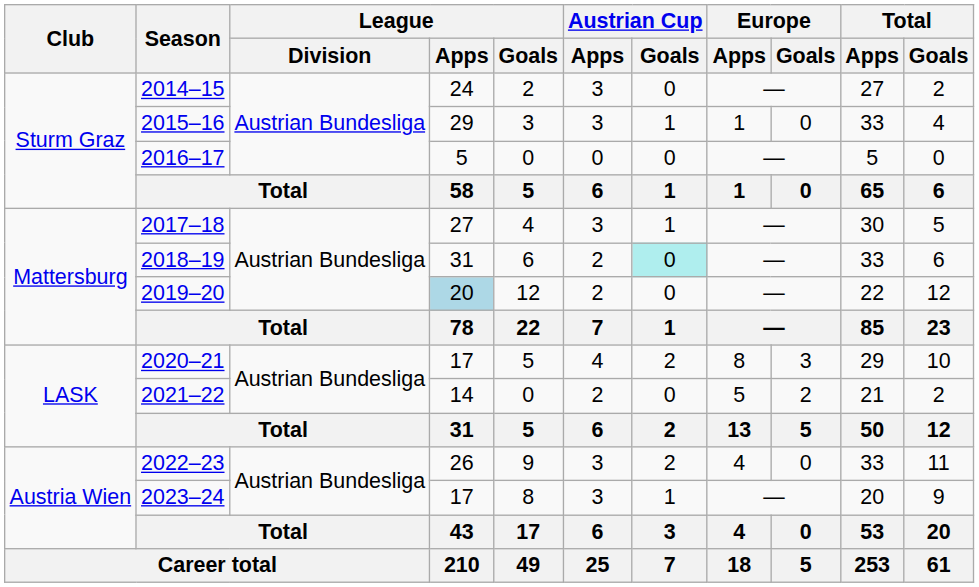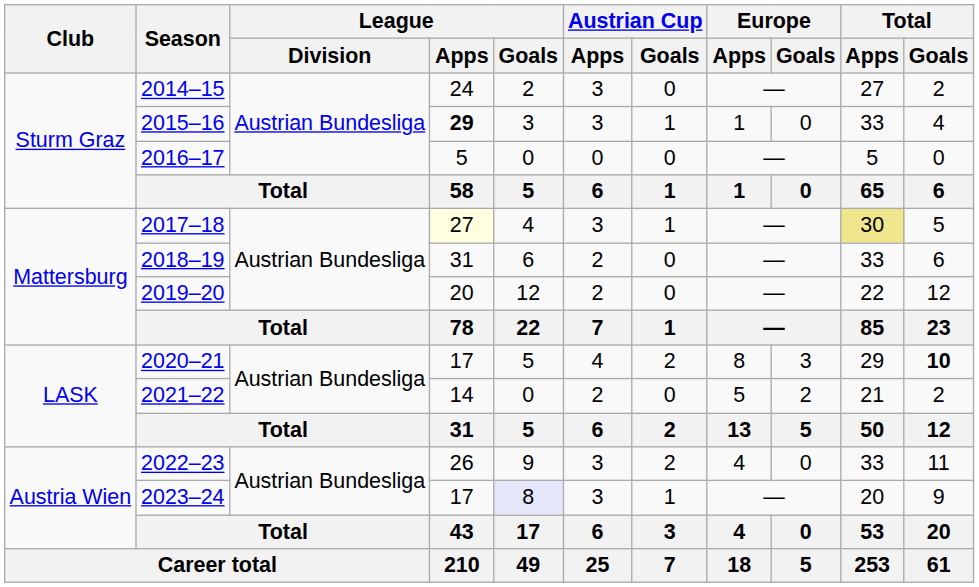(462, 123) normal -> (462, 123) bold
(462, 225) no background -> (462, 225) lightyellow background
(872, 225) no background -> (872, 225) khaki background
(670, 259) paleturquoise background -> (670, 259) no background
(462, 293) lightblue background -> (462, 293) no background
(939, 361) normal -> (939, 361) bold
(528, 497) no background -> (528, 497) lavender background
